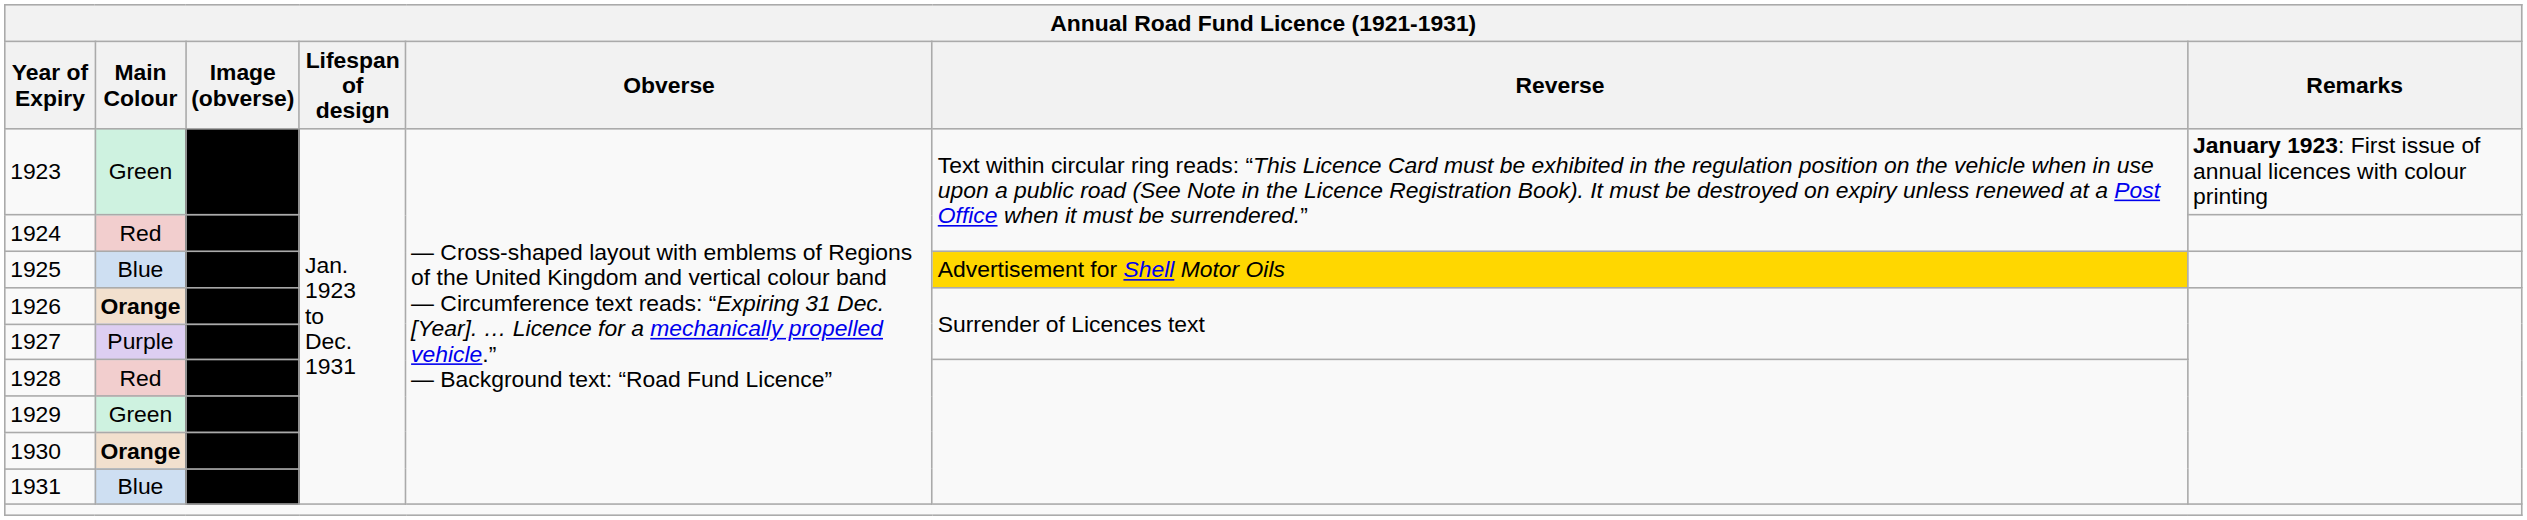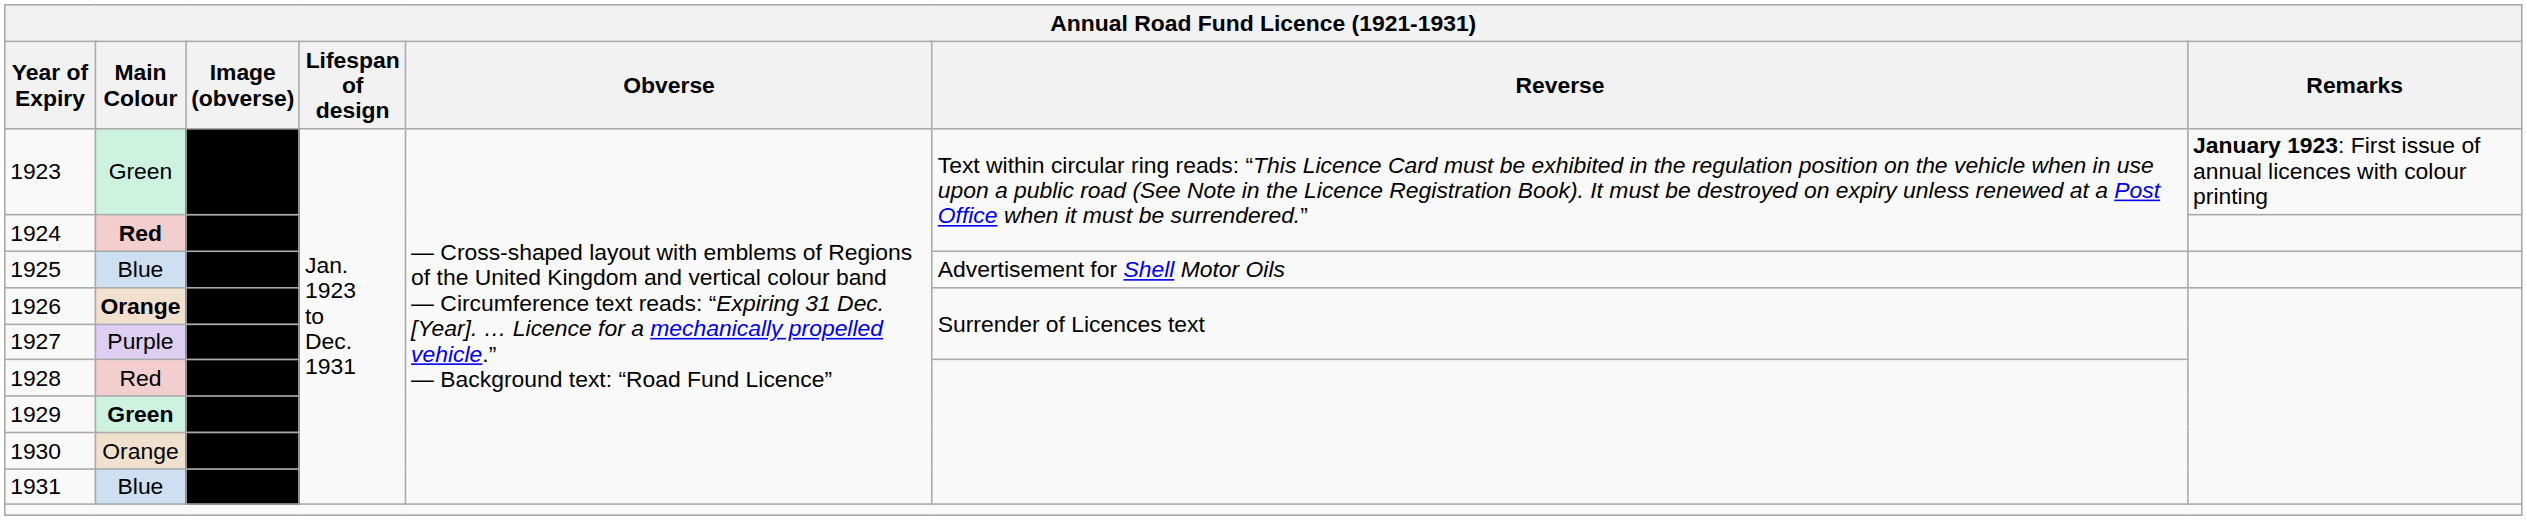(140, 234) normal -> (140, 234) bold
(1111, 270) gold background -> (1111, 270) no background
(140, 414) normal -> (140, 414) bold
(140, 451) bold -> (140, 451) normal
